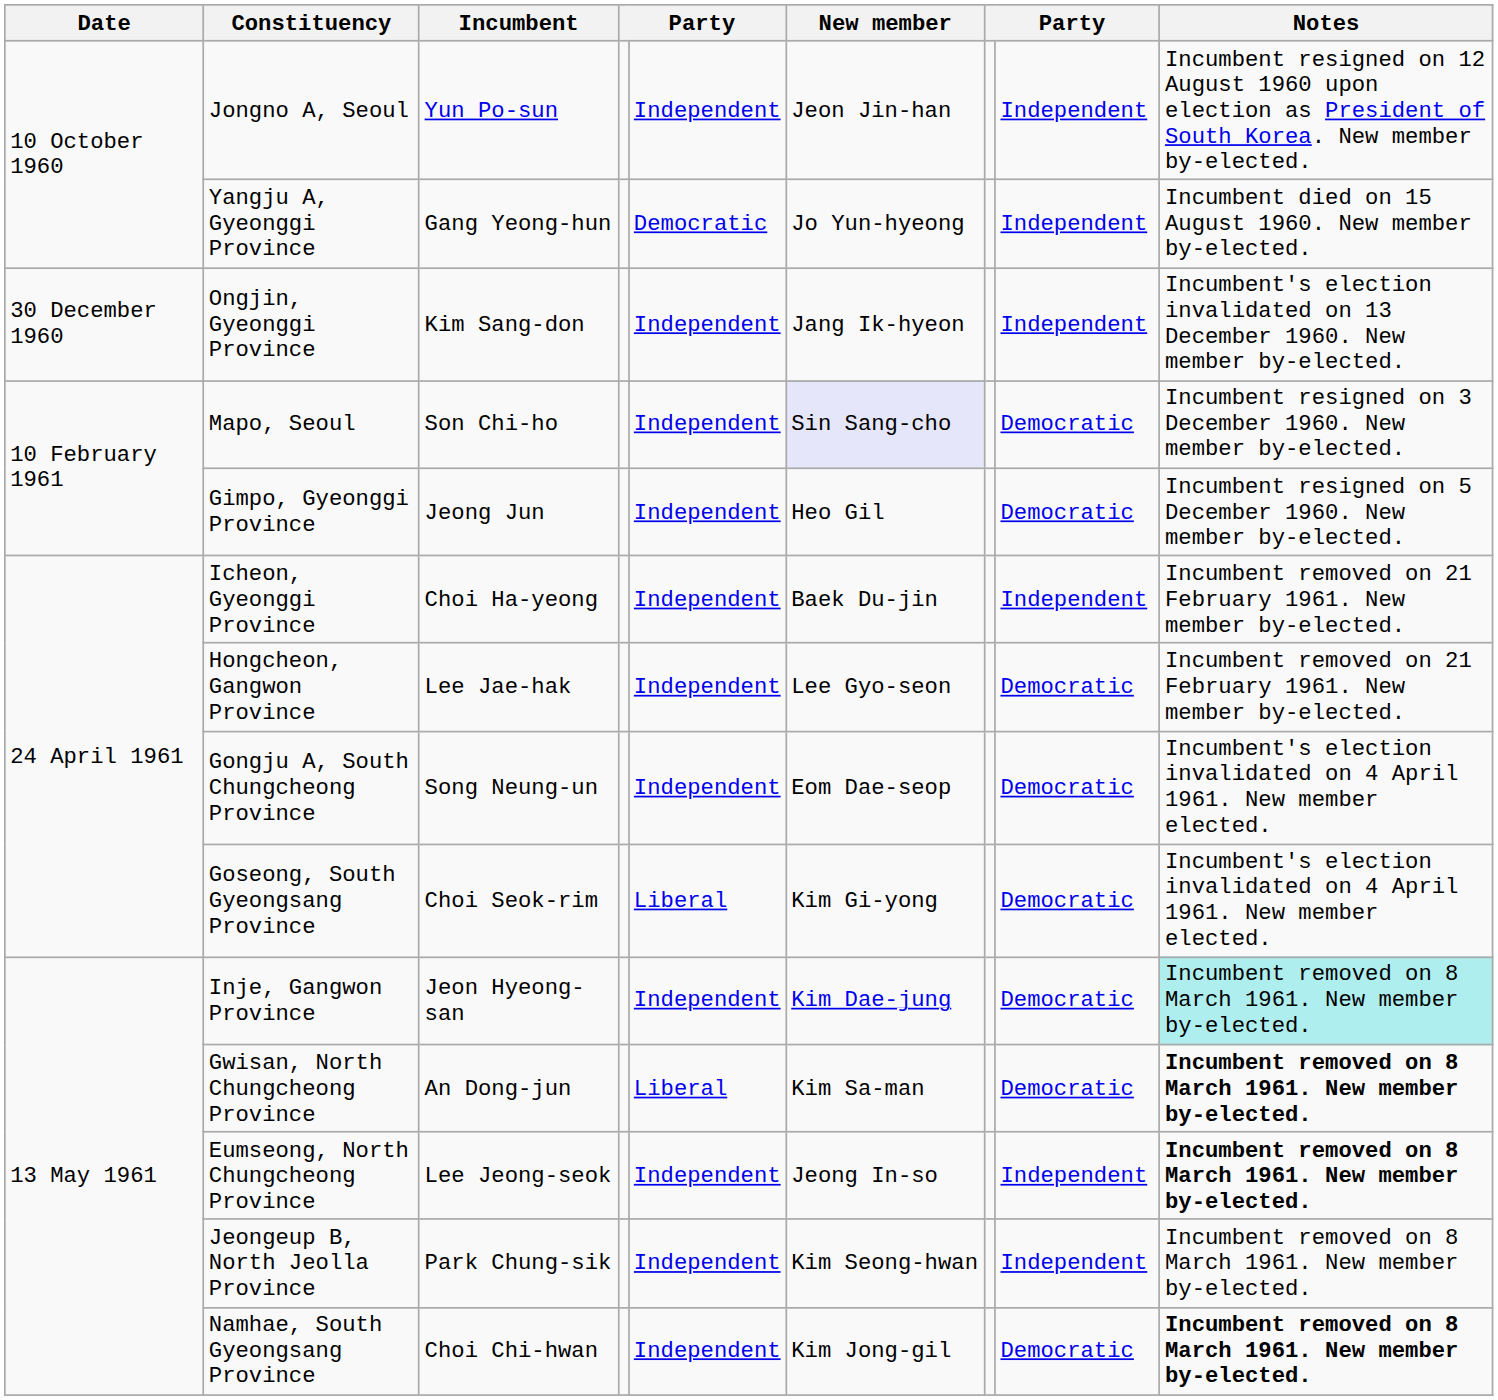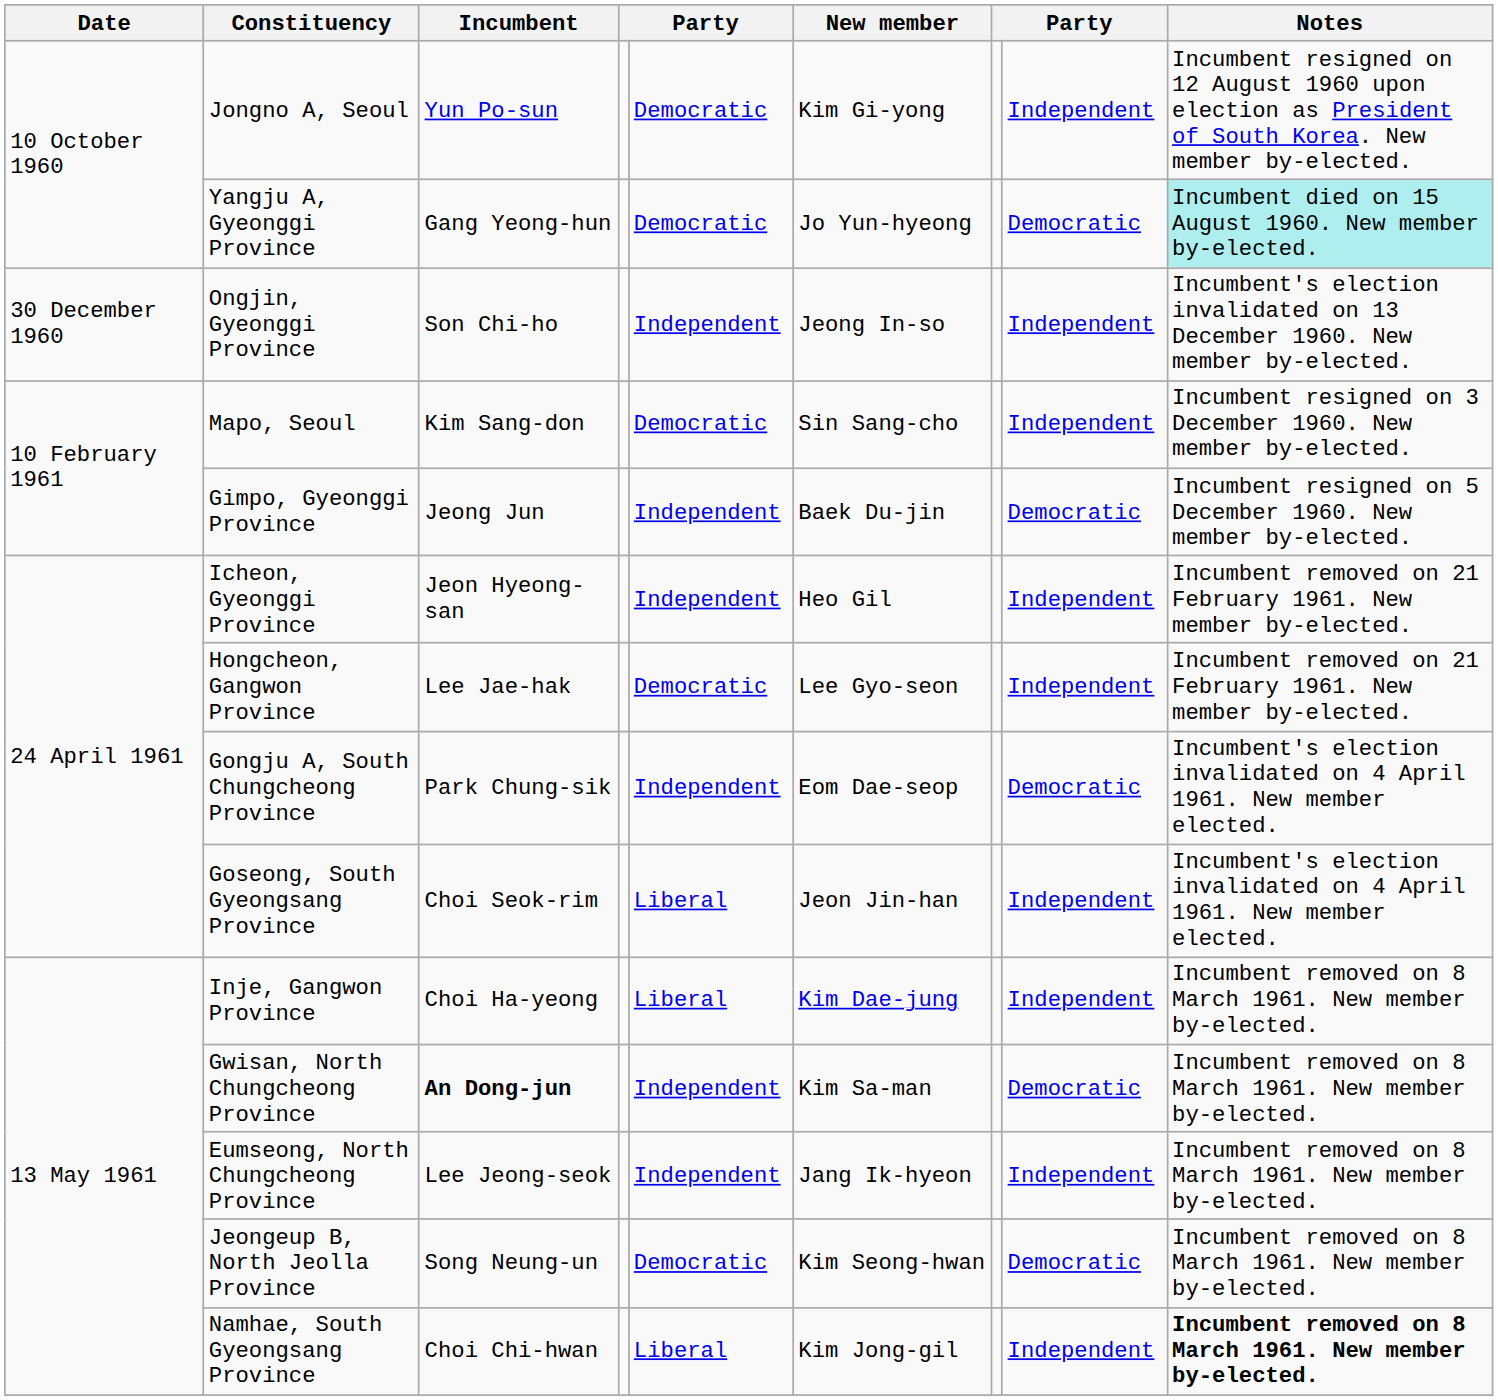(707, 111) Independent -> (701, 111) Democratic
(871, 111) Jeon Jin-han -> (872, 111) Kim Gi-yong
(1074, 224) Independent -> (1074, 224) Democratic
(1318, 224) no background -> (1326, 224) paleturquoise background
(505, 324) Kim Sang-don -> (491, 324) Son Chi-ho
(878, 324) Jang Ik-hyeon -> (872, 324) Jeong In-so
(491, 424) Son Chi-ho -> (505, 424) Kim Sang-don
(707, 424) Independent -> (701, 424) Democratic
(871, 424) lavender background -> (878, 424) no background
(1067, 424) Democratic -> (1081, 424) Independent
(838, 512) Heo Gil -> (872, 512) Baek Du-jin
(511, 599) Choi Ha-yeong -> (505, 599) Jeon Hyeong-san
(865, 599) Baek Du-jin -> (845, 599) Heo Gil
(707, 687) Independent -> (701, 687) Democratic
(1067, 687) Democratic -> (1081, 687) Independent
(511, 787) Song Neung-un -> (518, 787) Park Chung-sik
(865, 901) Kim Gi-yong -> (878, 901) Jeon Jin-han
(1067, 901) Democratic -> (1081, 901) Independent
(505, 1001) Jeon Hyeong-san -> (511, 1001) Choi Ha-yeong
(707, 1001) Independent -> (681, 1001) Liberal
(1067, 1001) Democratic -> (1081, 1001) Independent
(1312, 1001) paleturquoise background -> (1319, 1001) no background
(498, 1088) normal -> (498, 1088) bold
(681, 1088) Liberal -> (707, 1088) Independent
(1312, 1088) bold -> (1319, 1088) normal
(865, 1176) Jeong In-so -> (885, 1176) Jang Ik-hyeon
(1312, 1176) bold -> (1319, 1176) normal
(518, 1263) Park Chung-sik -> (511, 1263) Song Neung-un
(707, 1263) Independent -> (701, 1263) Democratic
(1074, 1263) Independent -> (1074, 1263) Democratic
(707, 1351) Independent -> (681, 1351) Liberal
(1067, 1351) Democratic -> (1081, 1351) Independent
